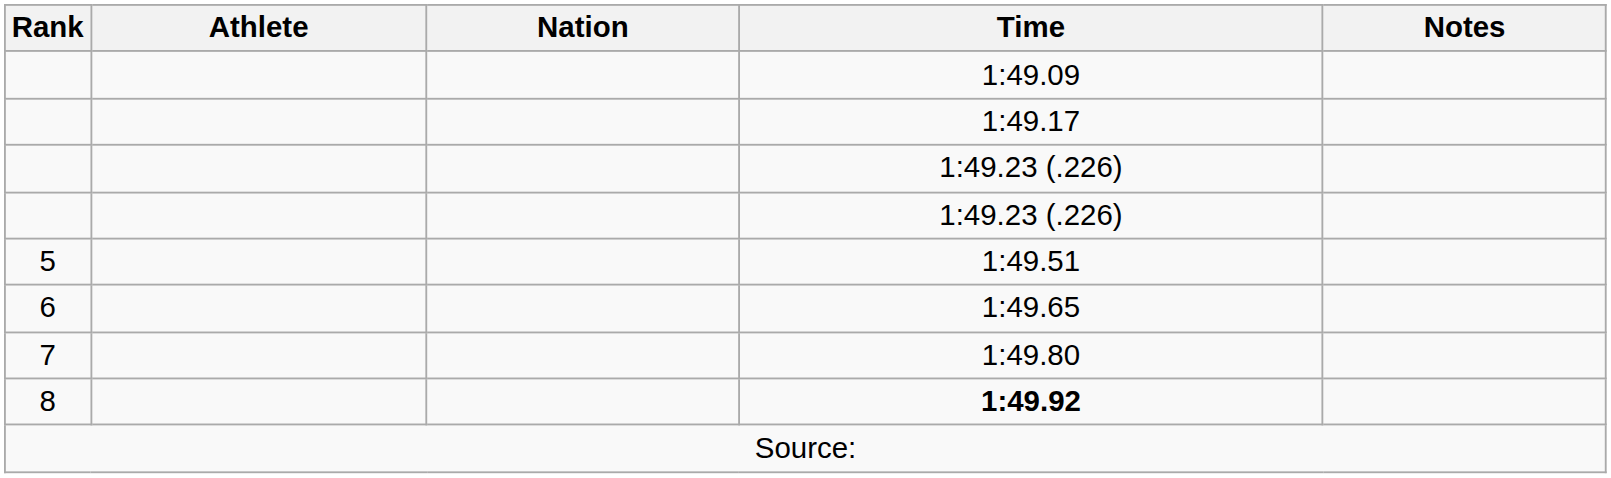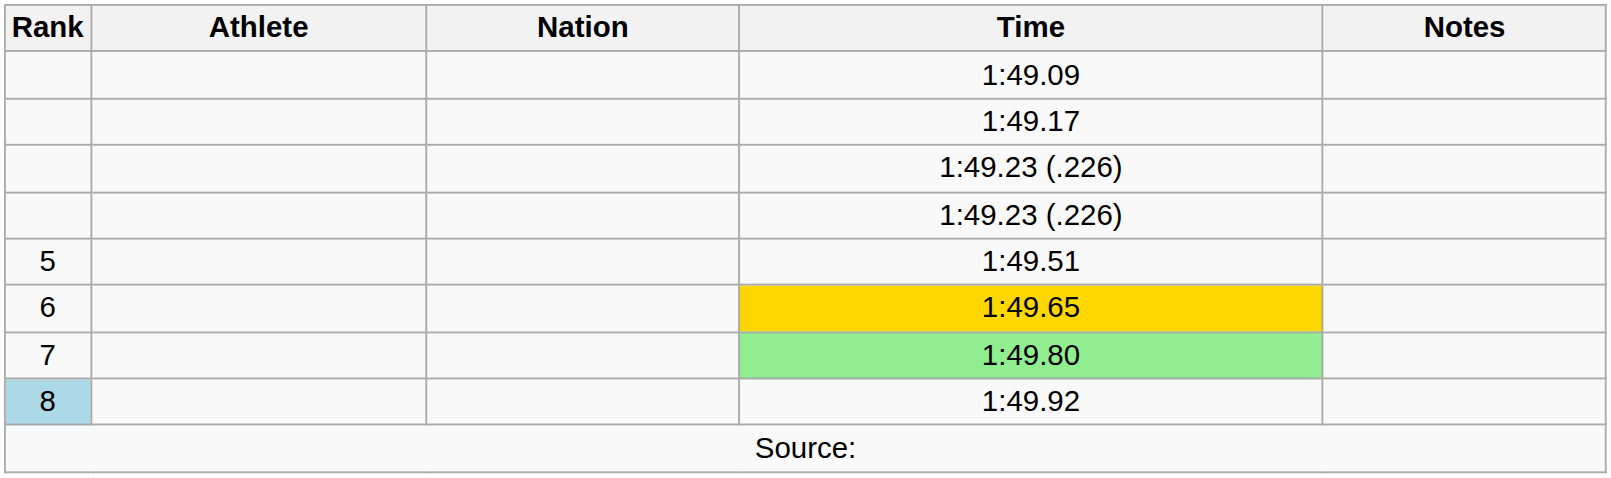(1031, 307) no background -> (1031, 307) gold background
(1031, 354) no background -> (1031, 354) lightgreen background
(48, 401) no background -> (48, 401) lightblue background
(1031, 401) bold -> (1031, 401) normal
